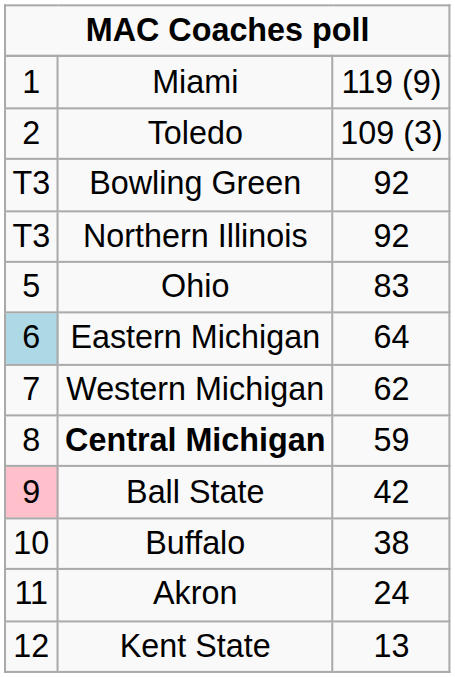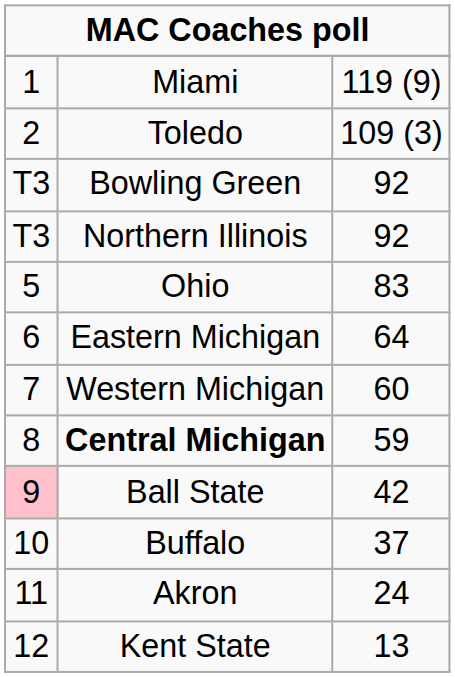(31, 337) lightblue background -> (31, 337) no background
(392, 389) 62 -> (392, 389) 60
(392, 543) 38 -> (392, 543) 37
